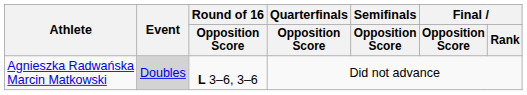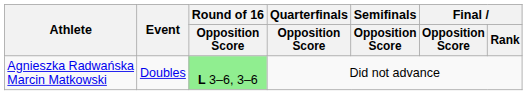(163, 73) lightgrey background -> (163, 73) no background
(228, 80) no background -> (228, 80) lightgreen background
